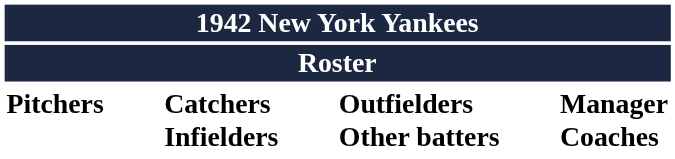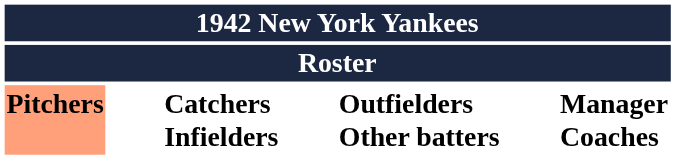(55, 103) no background -> (55, 103) lightsalmon background
